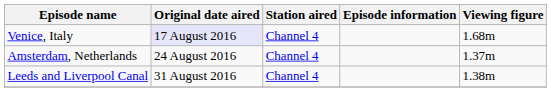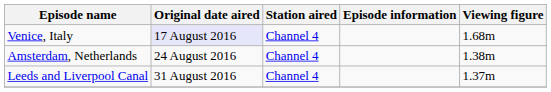(479, 55) 1.37m -> (479, 55) 1.38m
(479, 76) 1.38m -> (479, 76) 1.37m
